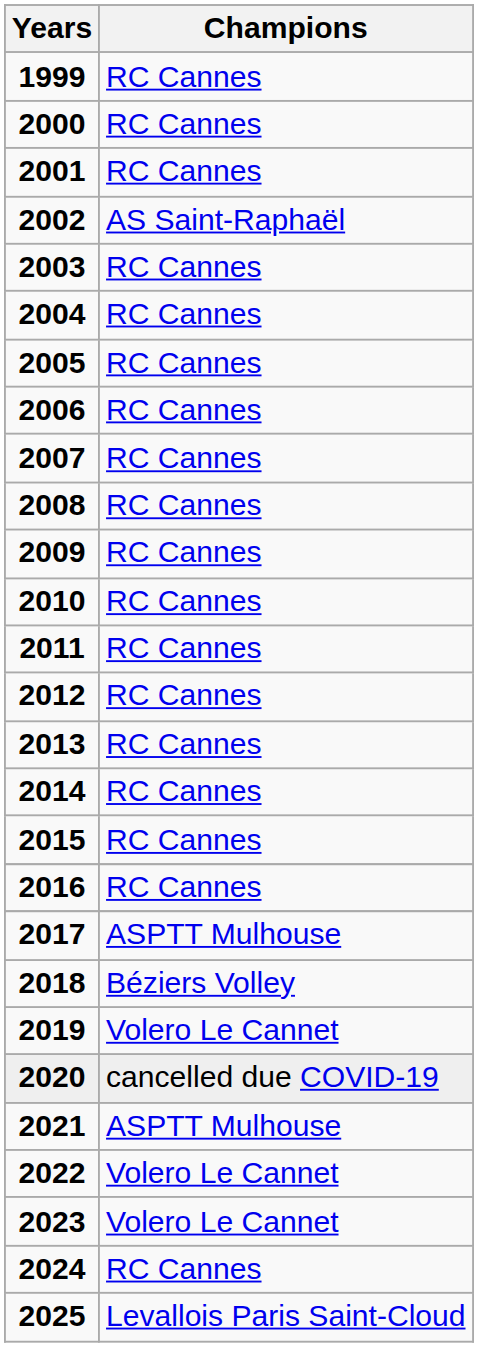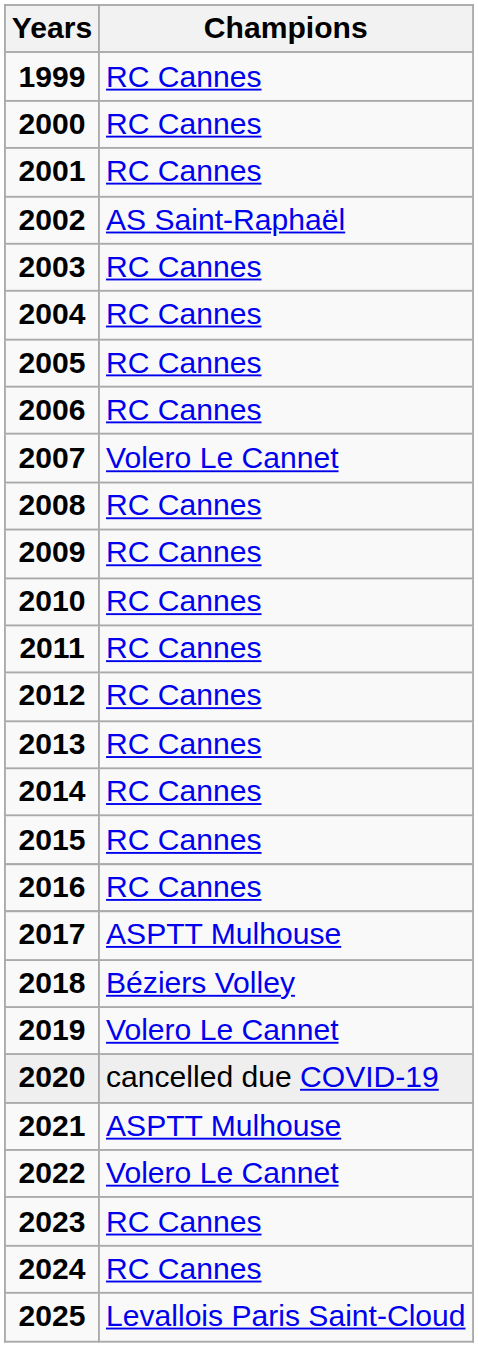(184, 457) RC Cannes -> (222, 457) Volero Le Cannet
(222, 1221) Volero Le Cannet -> (184, 1221) RC Cannes
